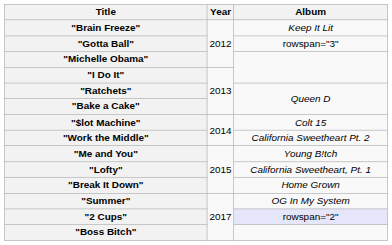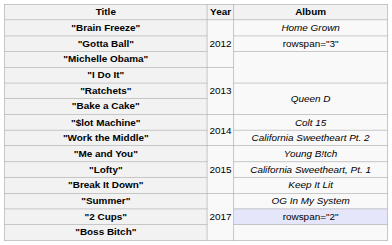(311, 28) Keep It Lit -> (311, 28) Home Grown
(311, 185) Home Grown -> (311, 185) Keep It Lit
